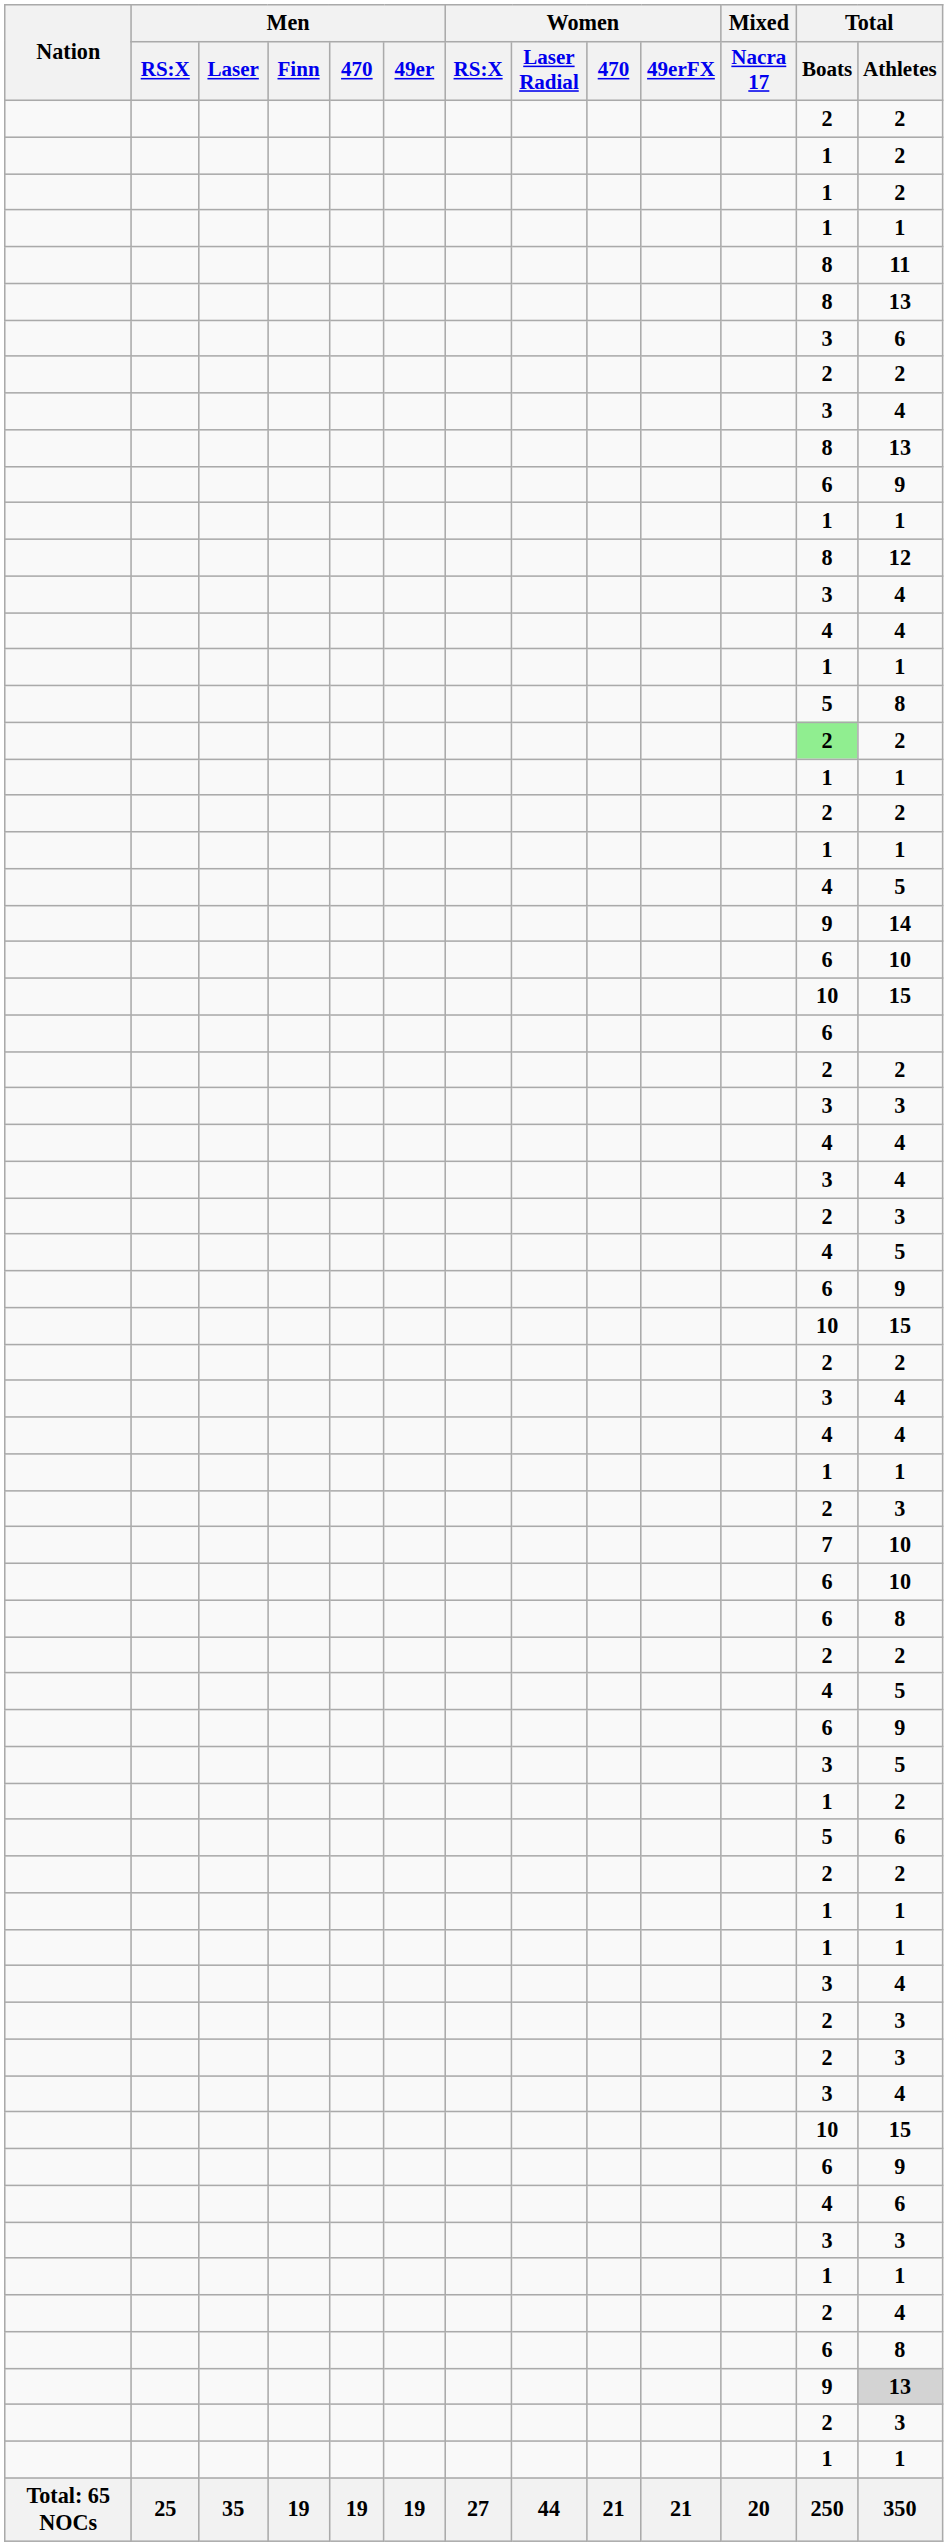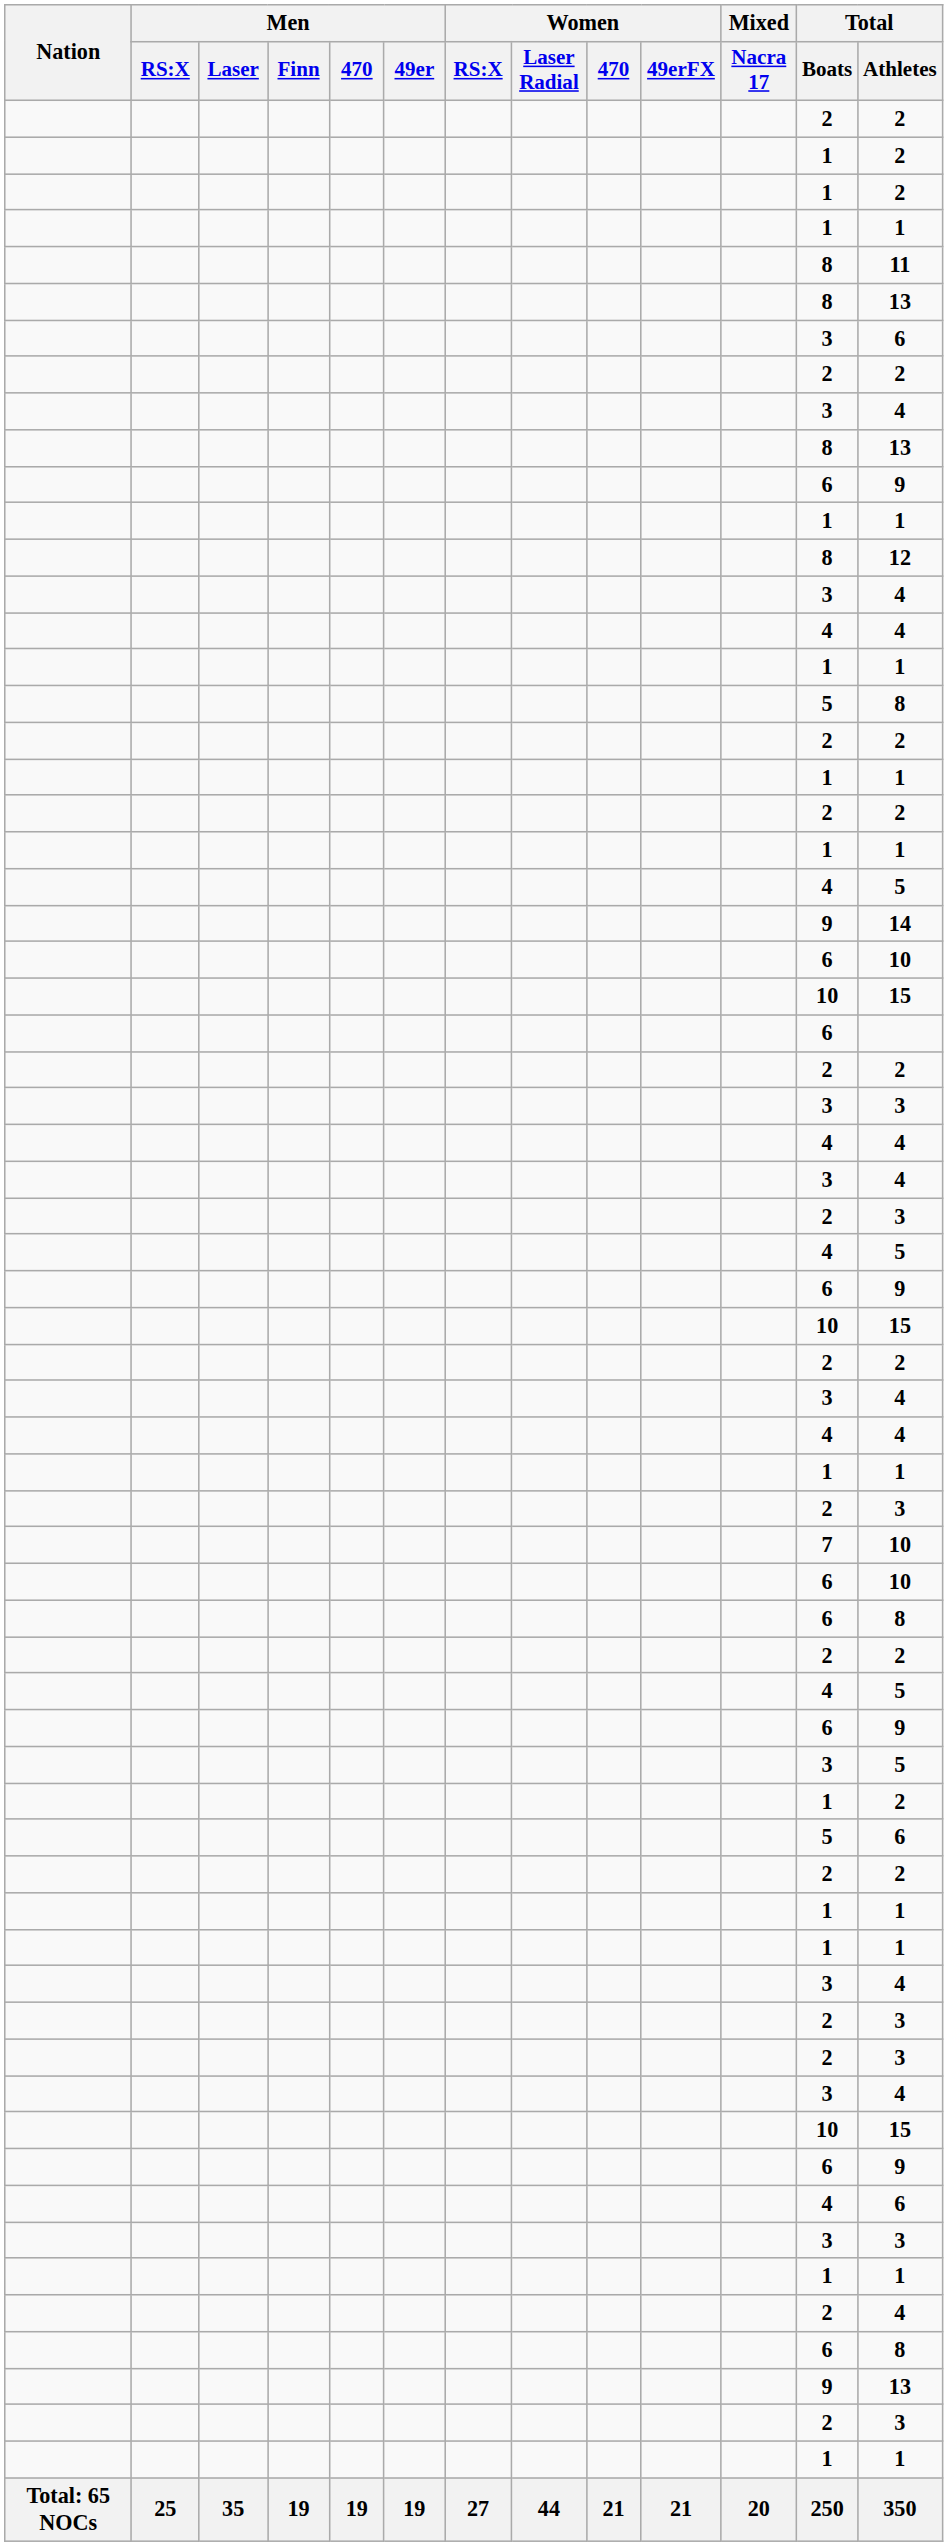(827, 740) lightgreen background -> (827, 740) no background
(900, 2386) lightgrey background -> (900, 2386) no background
